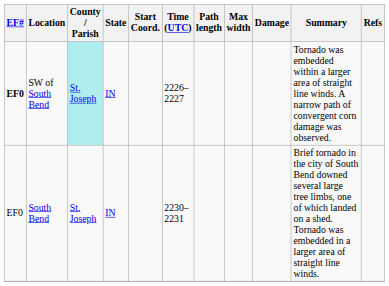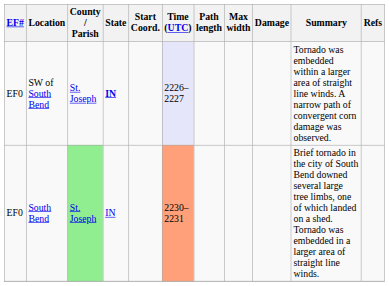(15, 93) bold -> (15, 93) normal
(83, 93) paleturquoise background -> (83, 93) no background
(110, 93) normal -> (111, 93) bold
(177, 93) no background -> (177, 93) lavender background
(83, 213) no background -> (83, 213) lightgreen background
(177, 213) no background -> (177, 213) lightsalmon background
